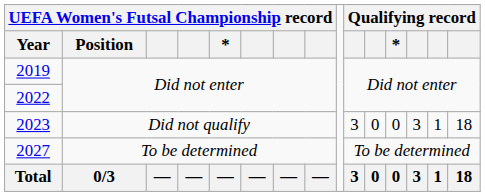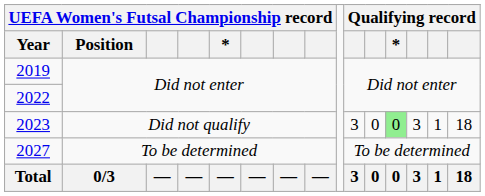(396, 124) no background -> (396, 124) lightgreen background
